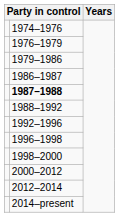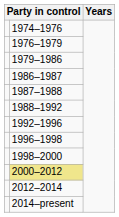(37, 92) bold -> (37, 92) normal
(37, 172) no background -> (37, 172) khaki background
